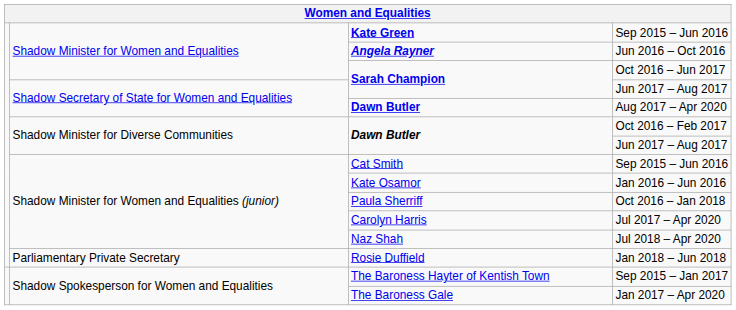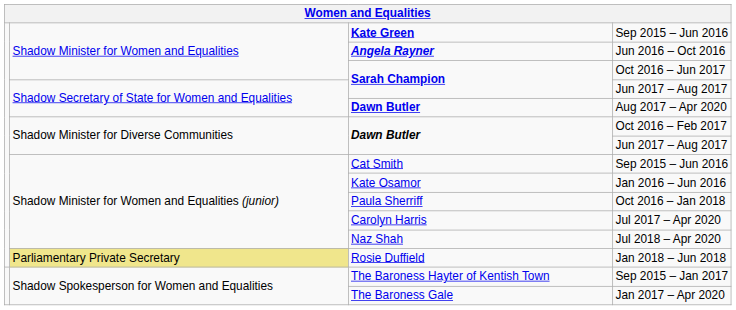(96, 257) no background -> (96, 257) khaki background
